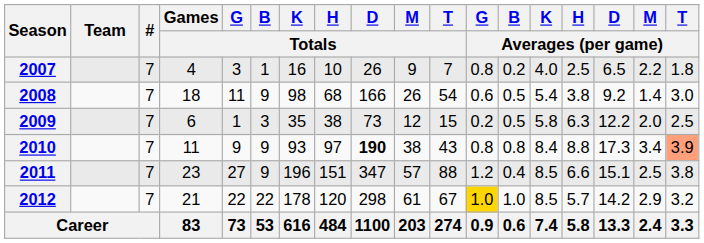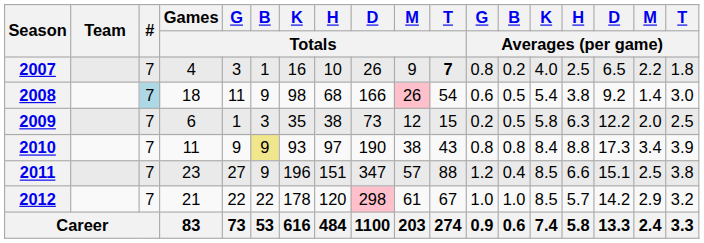(448, 70) normal -> (448, 70) bold
(150, 96) no background -> (150, 96) lightblue background
(412, 96) no background -> (412, 96) pink background
(265, 148) no background -> (265, 148) khaki background
(372, 148) bold -> (372, 148) normal
(682, 148) lightsalmon background -> (682, 148) no background
(372, 199) no background -> (372, 199) pink background
(482, 199) gold background -> (482, 199) no background
